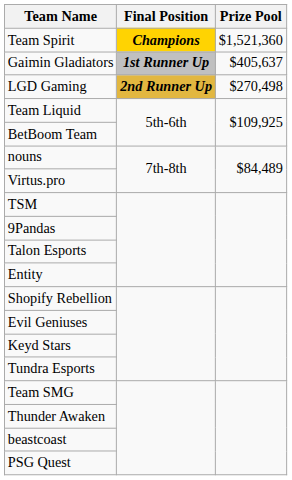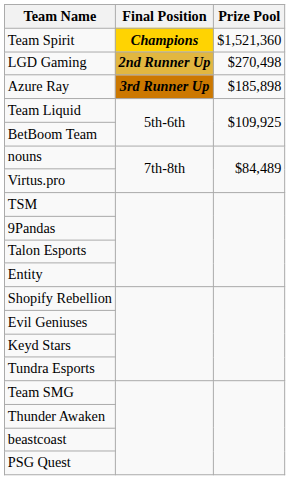- row: (61, 63)
+ row: (38, 87)
